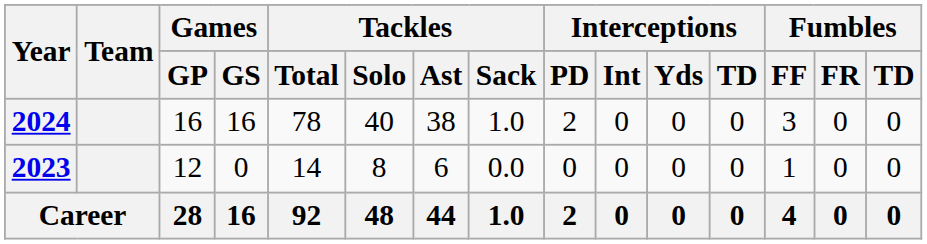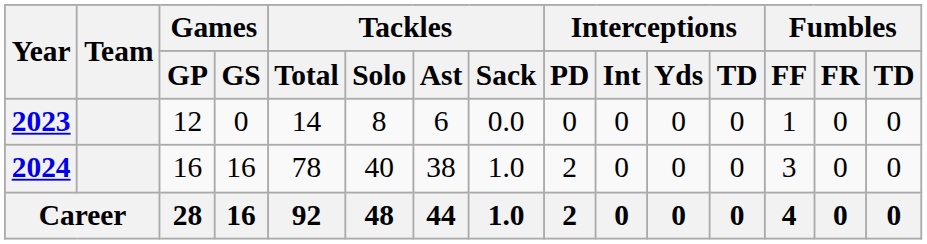rows swapped: (41, 167) <-> (41, 121)
